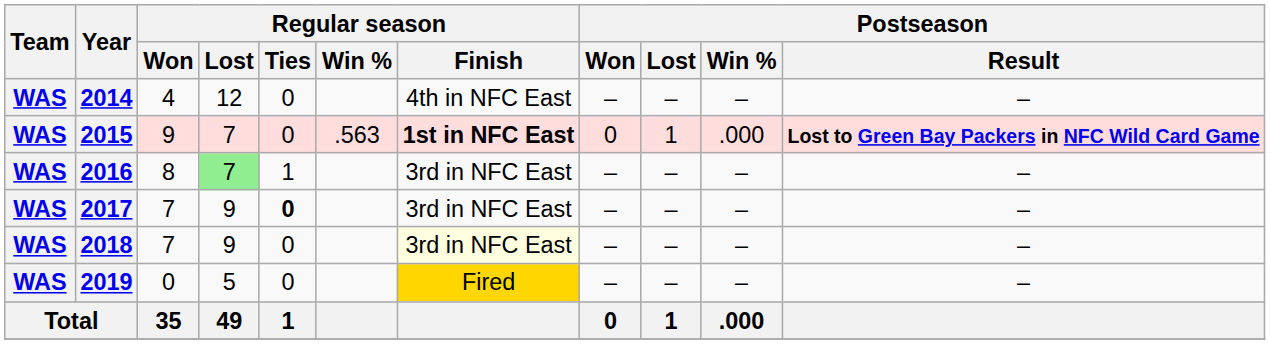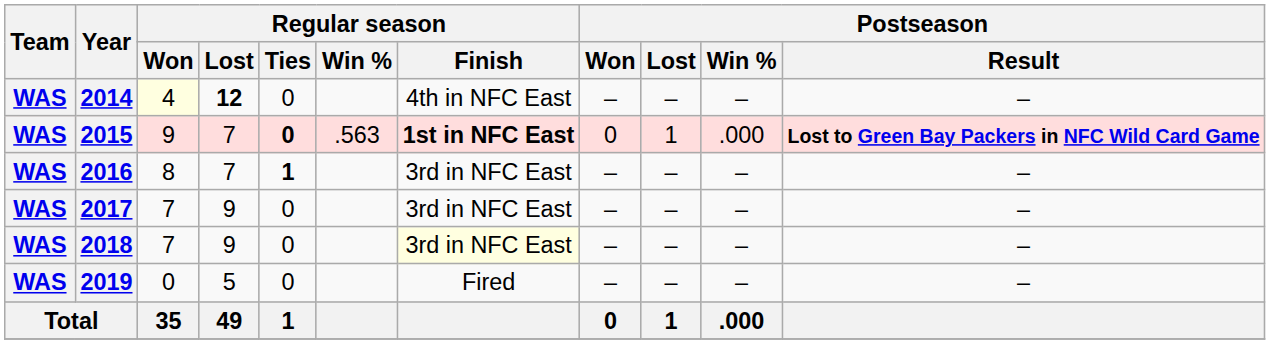(168, 98) no background -> (168, 98) lightyellow background
(229, 98) normal -> (229, 98) bold
(288, 135) normal -> (288, 135) bold
(229, 172) lightgreen background -> (229, 172) no background
(288, 172) normal -> (288, 172) bold
(288, 209) bold -> (288, 209) normal
(489, 283) gold background -> (489, 283) no background
